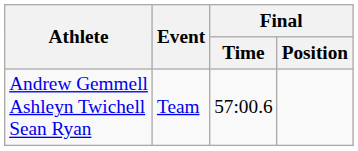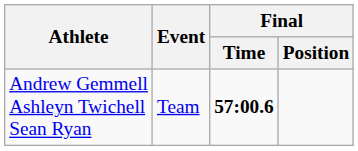(243, 107) normal -> (244, 107) bold
